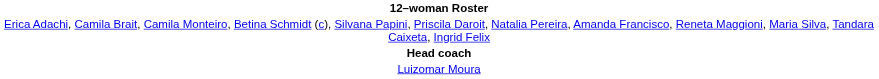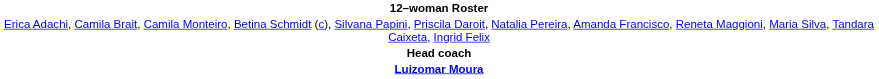(439, 69) normal -> (439, 69) bold
